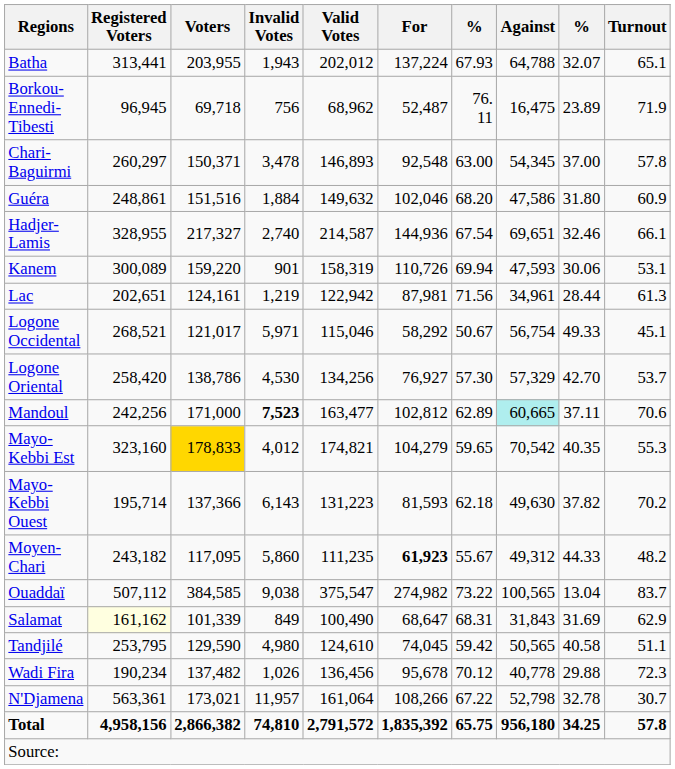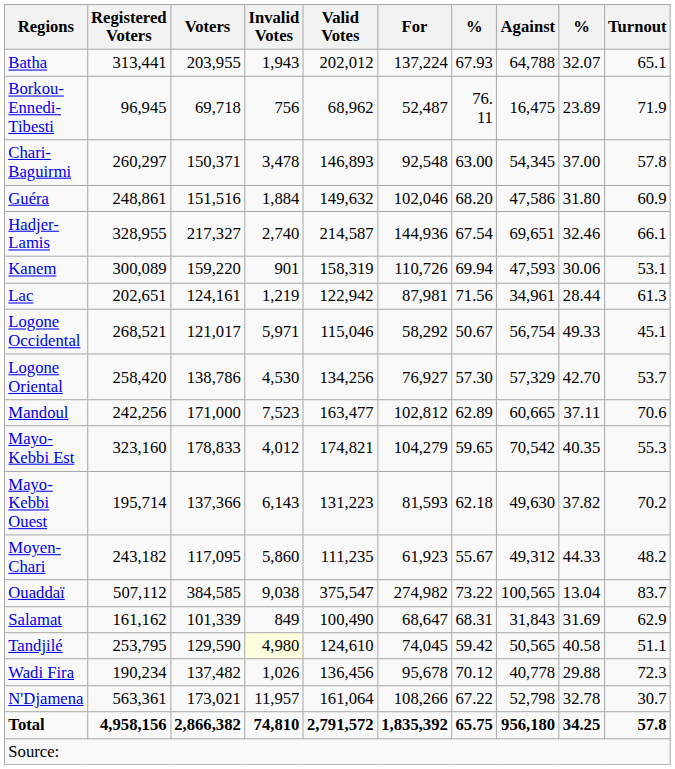(281, 412) bold -> (281, 412) normal
(532, 412) paleturquoise background -> (532, 412) no background
(214, 448) gold background -> (214, 448) no background
(425, 557) bold -> (425, 557) normal
(140, 619) lightyellow background -> (140, 619) no background
(281, 645) no background -> (281, 645) lightyellow background
